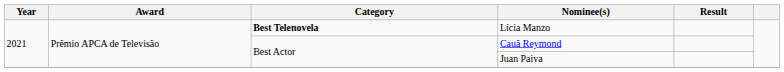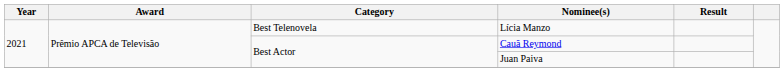(286, 28) bold -> (285, 28) normal
